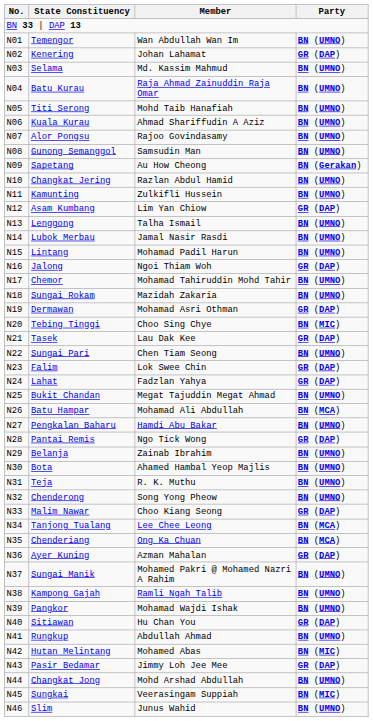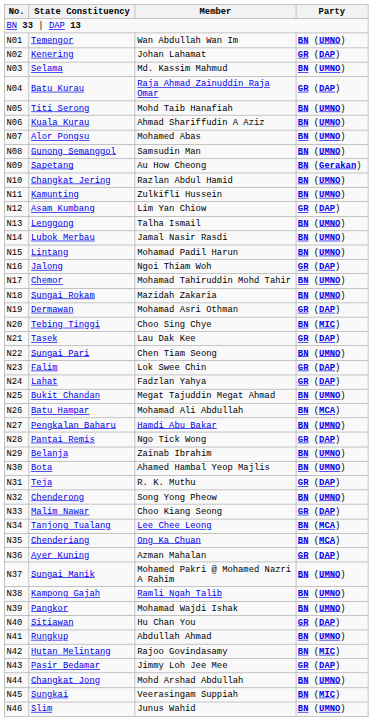(322, 89) BN (UMNO) -> (319, 89) GR (DAP)
(182, 137) Rajoo Govindasamy -> (169, 137) Mohamed Abas
(322, 483) BN (UMNO) -> (319, 483) GR (DAP)
(169, 651) Mohamed Abas -> (182, 651) Rajoo Govindasamy
